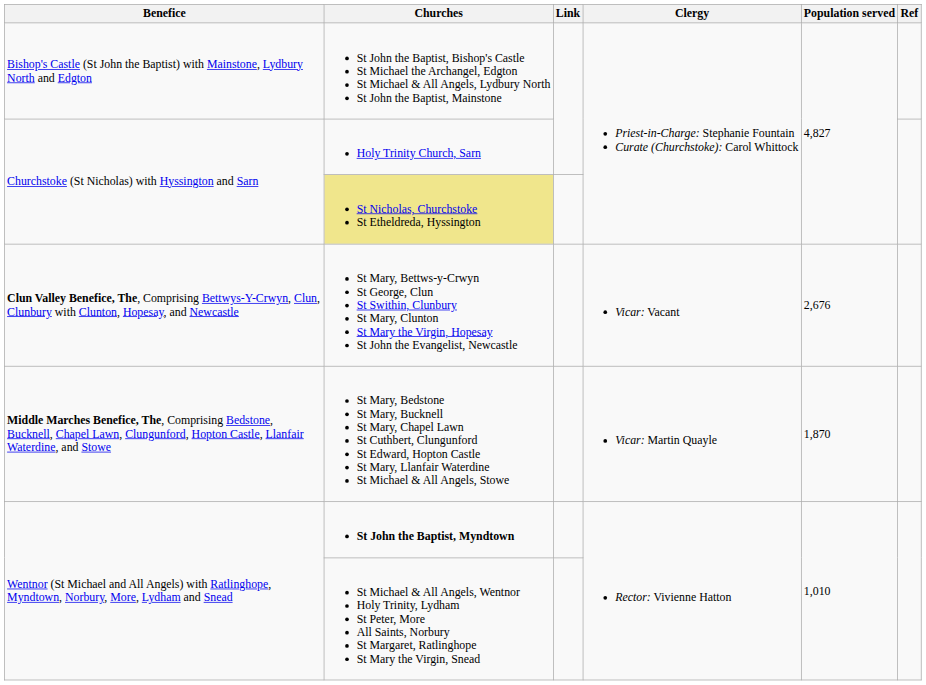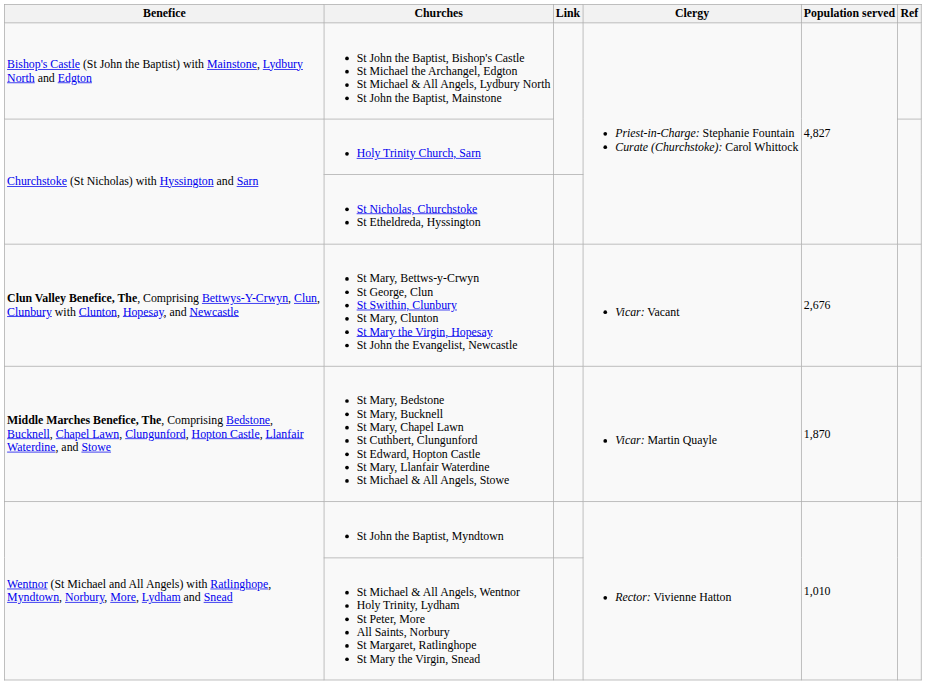(439, 216) khaki background -> (439, 216) no background
(439, 536) bold -> (439, 536) normal
